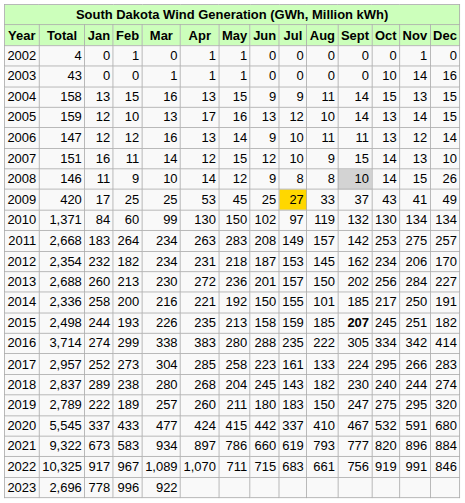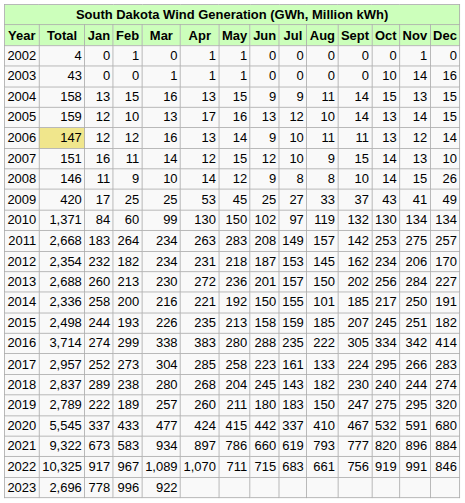(71, 138) no background -> (71, 138) khaki background
(362, 179) lightgrey background -> (362, 179) no background
(297, 199) gold background -> (297, 199) no background
(358, 323) bold -> (358, 323) normal
